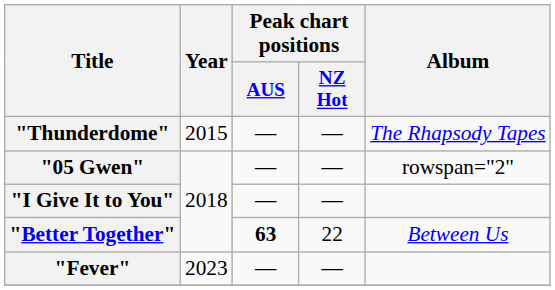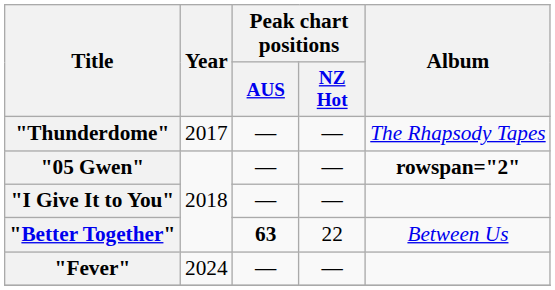(206, 133) 2015 -> (206, 133) 2017
(458, 167) normal -> (458, 167) bold
(206, 268) 2023 -> (206, 268) 2024
